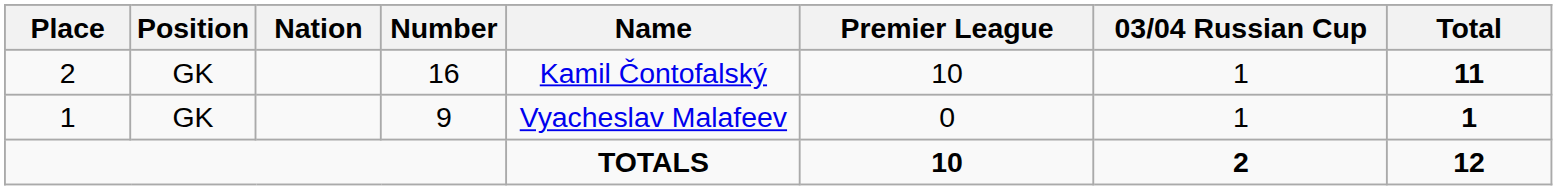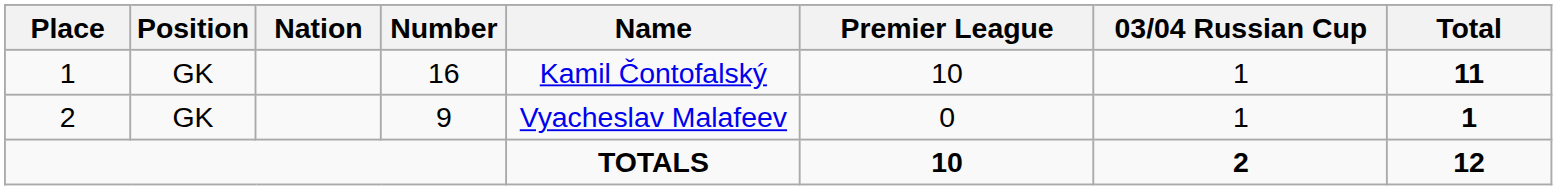(68, 73) 2 -> (68, 73) 1
(68, 118) 1 -> (68, 118) 2
